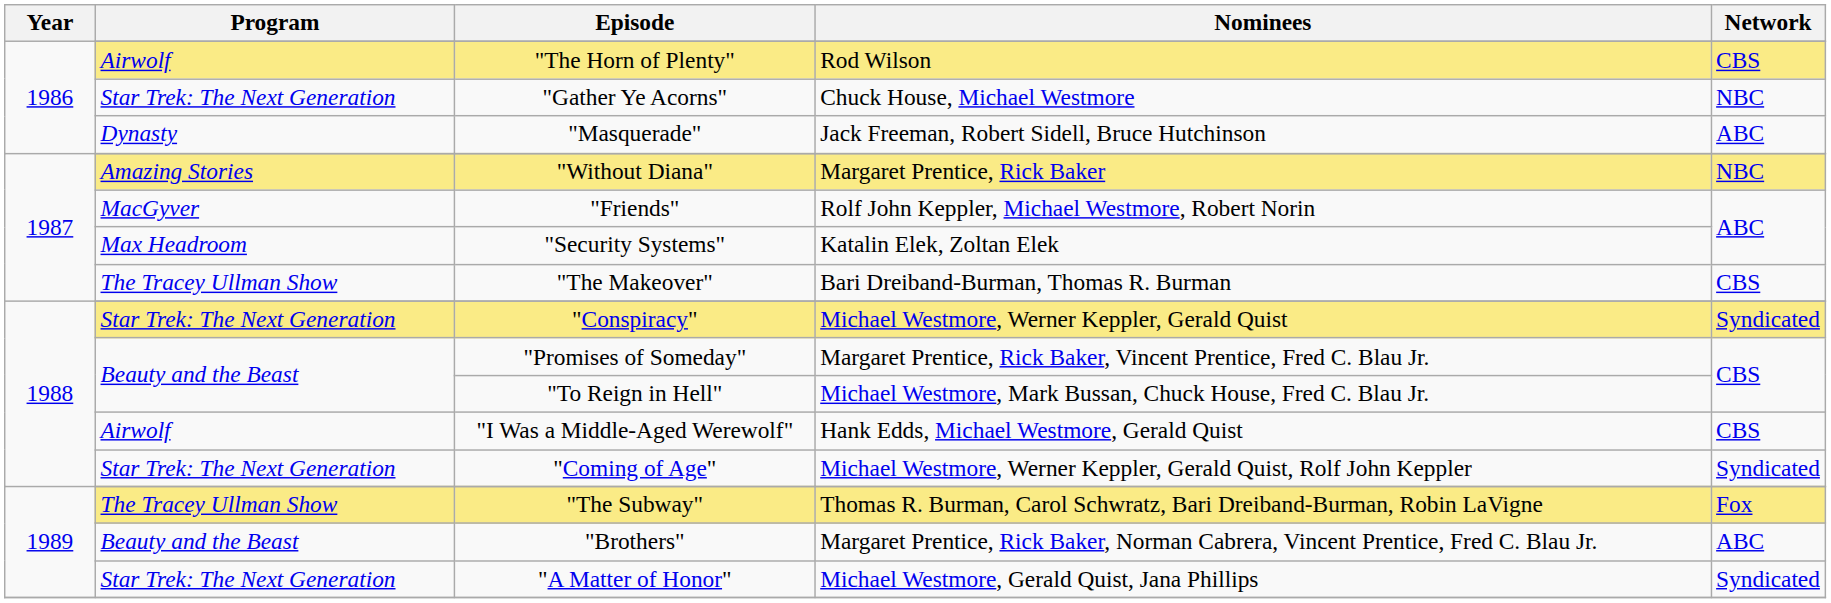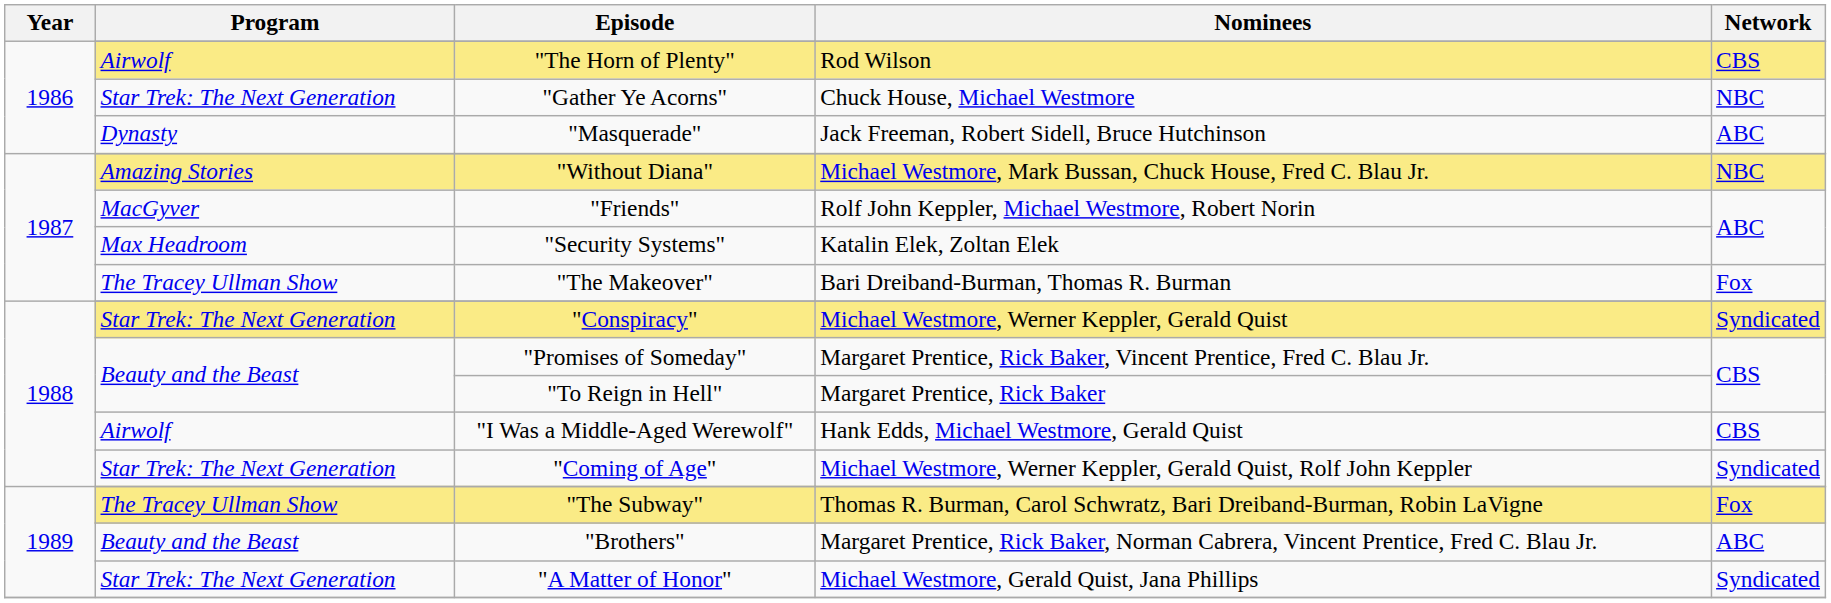(963, 171) Margaret Prentice, Rick Baker -> (1125, 171) Michael Westmore, Mark Bussan, Chuck House, Fred C. Blau Jr.
(1738, 282) CBS -> (1734, 282) Fox
(1125, 393) Michael Westmore, Mark Bussan, Chuck House, Fred C. Blau Jr. -> (963, 393) Margaret Prentice, Rick Baker
